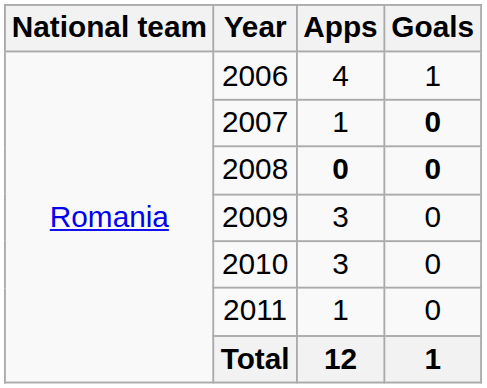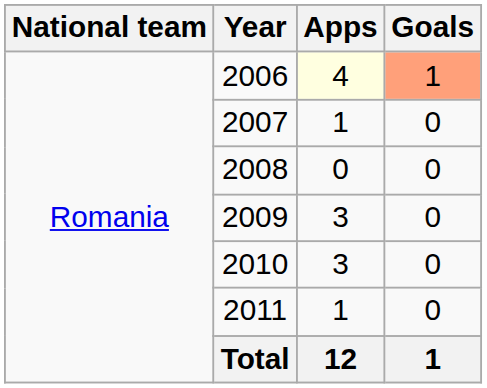(340, 75) no background -> (340, 75) lightyellow background
(433, 75) no background -> (433, 75) lightsalmon background
(433, 122) bold -> (433, 122) normal
(340, 169) bold -> (340, 169) normal
(433, 169) bold -> (433, 169) normal
